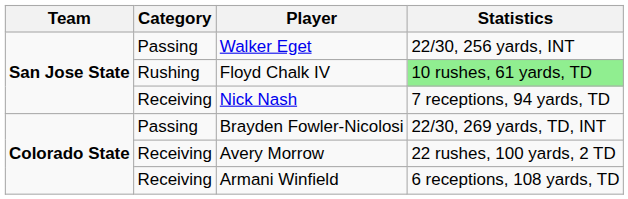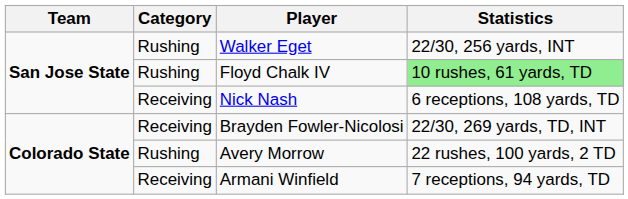(168, 45) Passing -> (169, 45) Rushing
(511, 99) 7 receptions, 94 yards, TD -> (515, 99) 6 receptions, 108 yards, TD
(168, 126) Passing -> (175, 126) Receiving
(175, 153) Receiving -> (169, 153) Rushing
(515, 180) 6 receptions, 108 yards, TD -> (511, 180) 7 receptions, 94 yards, TD
